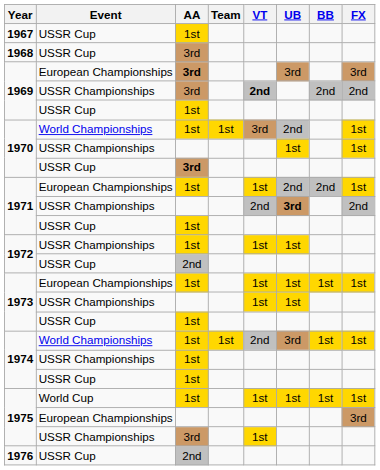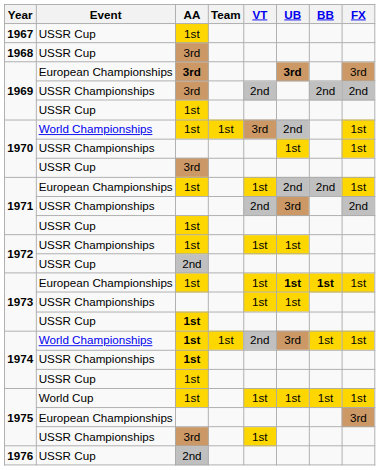(293, 71) normal -> (293, 71) bold
(260, 91) bold -> (260, 91) normal
(192, 167) bold -> (192, 167) normal
(293, 206) bold -> (293, 206) normal
(293, 283) normal -> (293, 283) bold
(326, 283) normal -> (326, 283) bold
(192, 321) normal -> (192, 321) bold
(192, 340) normal -> (192, 340) bold
(192, 359) normal -> (192, 359) bold
